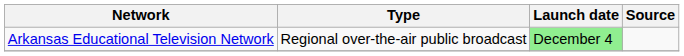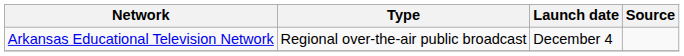(573, 39) lightgreen background -> (573, 39) no background
